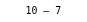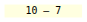(43, 11) no background -> (43, 11) lightyellow background
